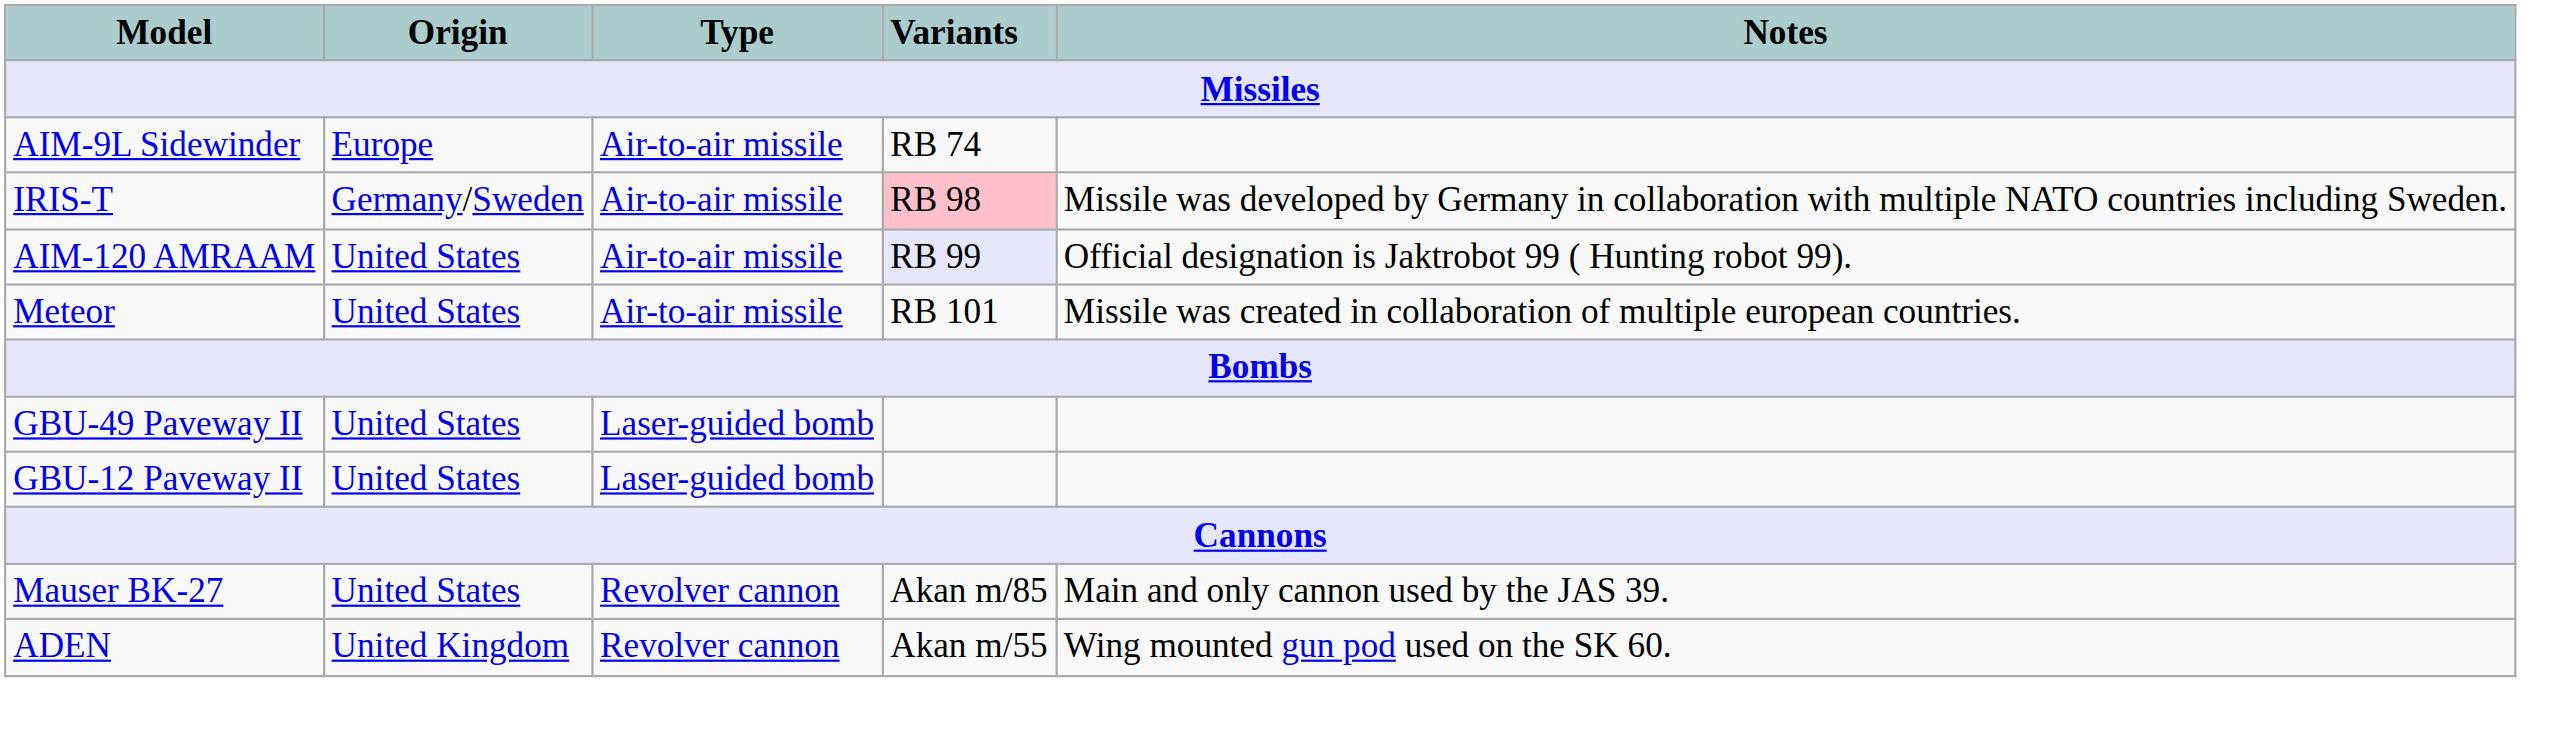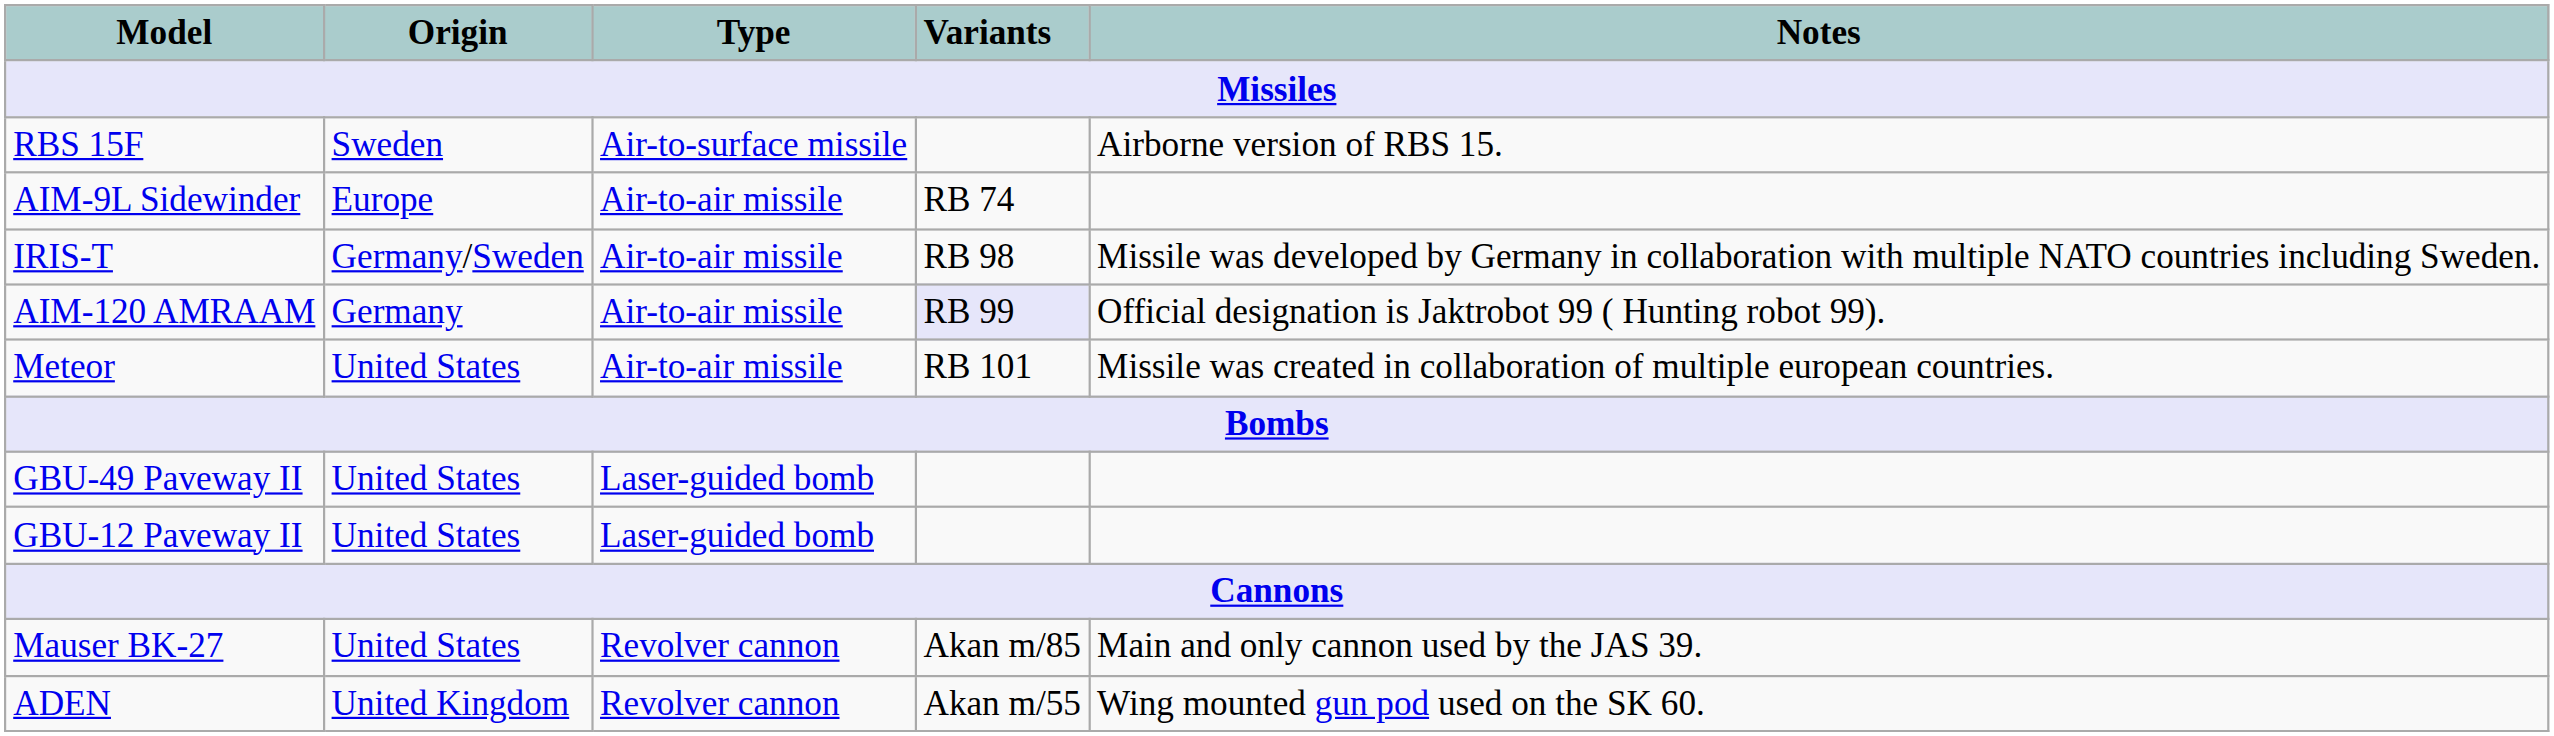+ row: (78, 144)
(936, 199) pink background -> (969, 255) no background
(426, 255) United States -> (397, 311) Germany
